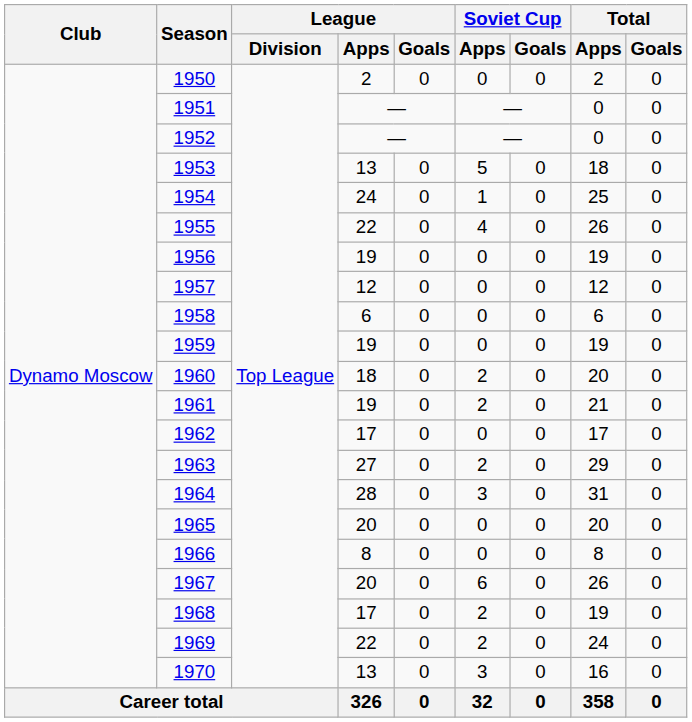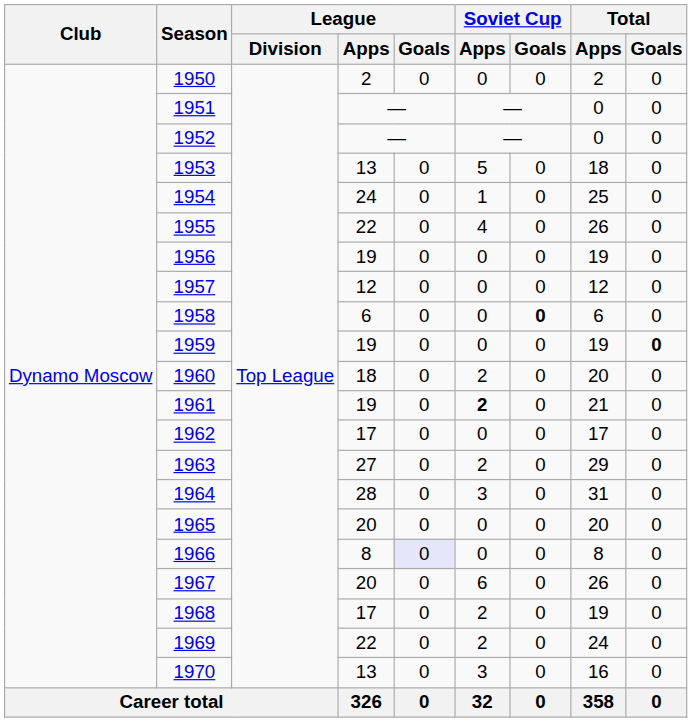(540, 316) normal -> (540, 316) bold
(656, 345) normal -> (656, 345) bold
(482, 405) normal -> (482, 405) bold
(424, 553) no background -> (424, 553) lavender background
